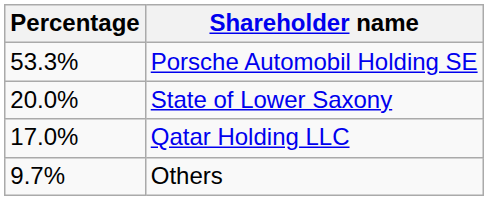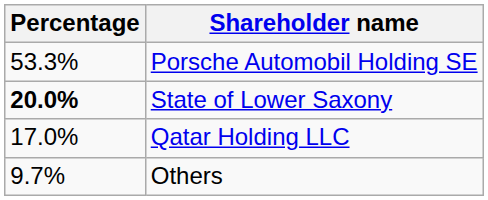(44, 99) normal -> (44, 99) bold
